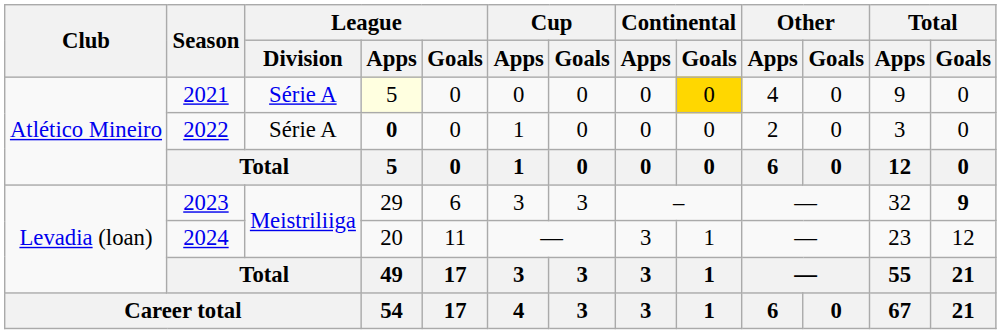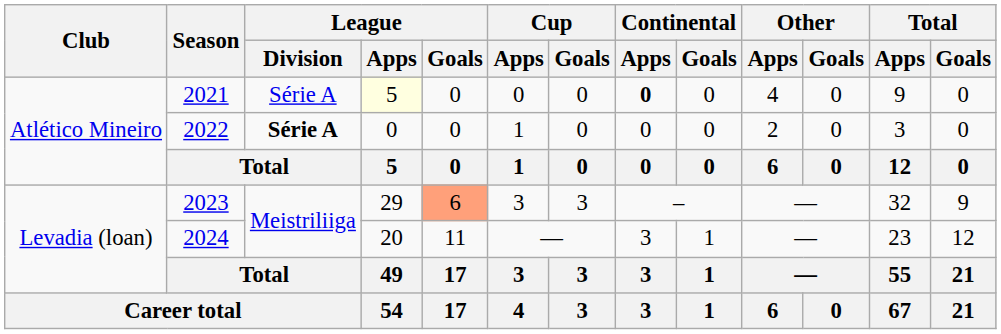(646, 94) normal -> (646, 94) bold
(709, 94) gold background -> (709, 94) no background
(303, 130) normal -> (303, 130) bold
(392, 130) bold -> (392, 130) normal
(455, 202) no background -> (455, 202) lightsalmon background
(963, 202) bold -> (963, 202) normal
